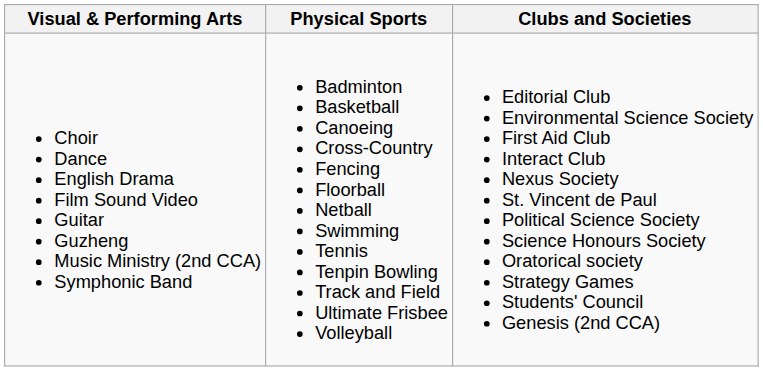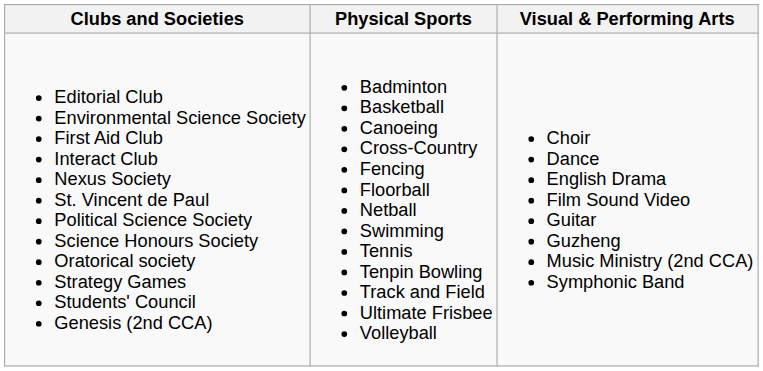columns swapped: (135, 18) <-> (605, 18)
